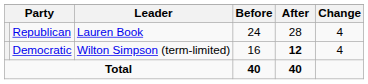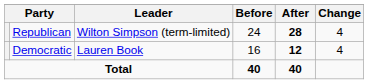(110, 32) Lauren Book -> (153, 32) Wilton Simpson (term-limited)
(295, 32) normal -> (295, 32) bold
(153, 50) Wilton Simpson (term-limited) -> (110, 50) Lauren Book
